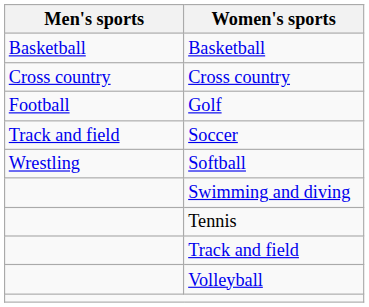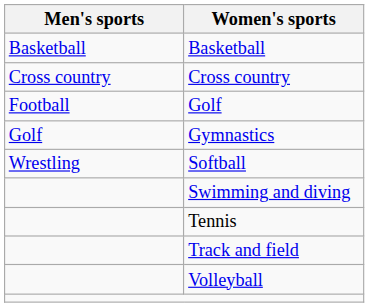+ row: (231, 134)
- row: (213, 134)
